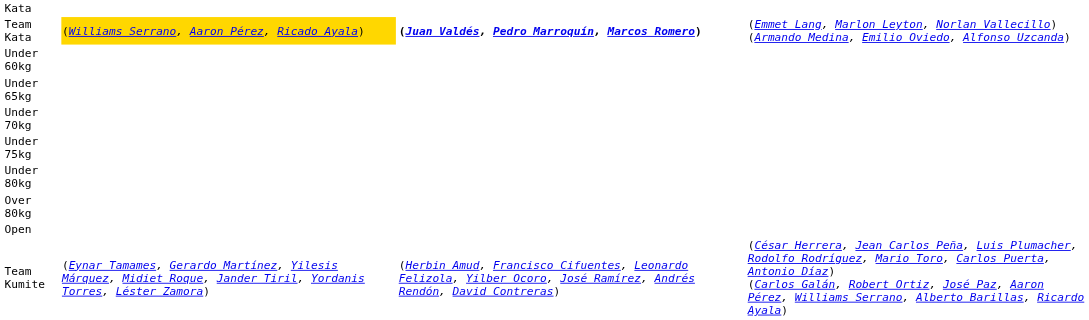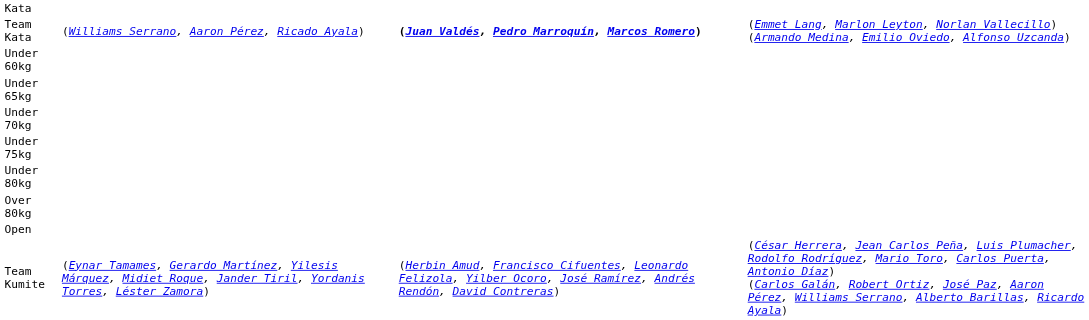(213, 31) gold background -> (213, 31) no background
